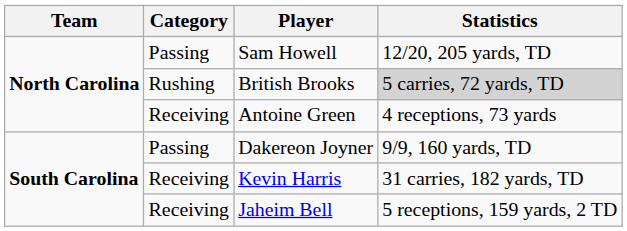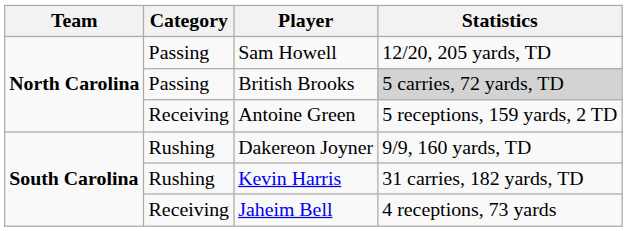(182, 84) Rushing -> (179, 84) Passing
(469, 115) 4 receptions, 73 yards -> (500, 115) 5 receptions, 159 yards, 2 TD
(179, 146) Passing -> (182, 146) Rushing
(189, 178) Receiving -> (182, 178) Rushing
(500, 209) 5 receptions, 159 yards, 2 TD -> (469, 209) 4 receptions, 73 yards
